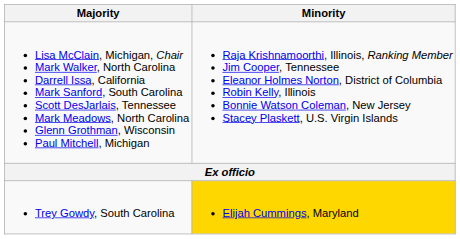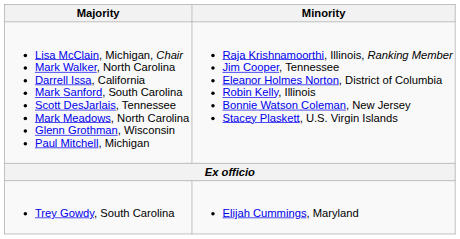(324, 214) gold background -> (324, 214) no background
